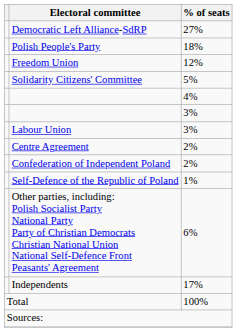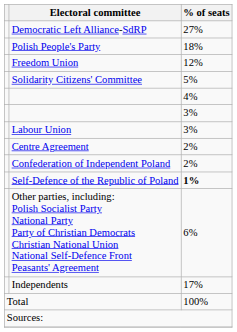(190, 180) normal -> (191, 180) bold
